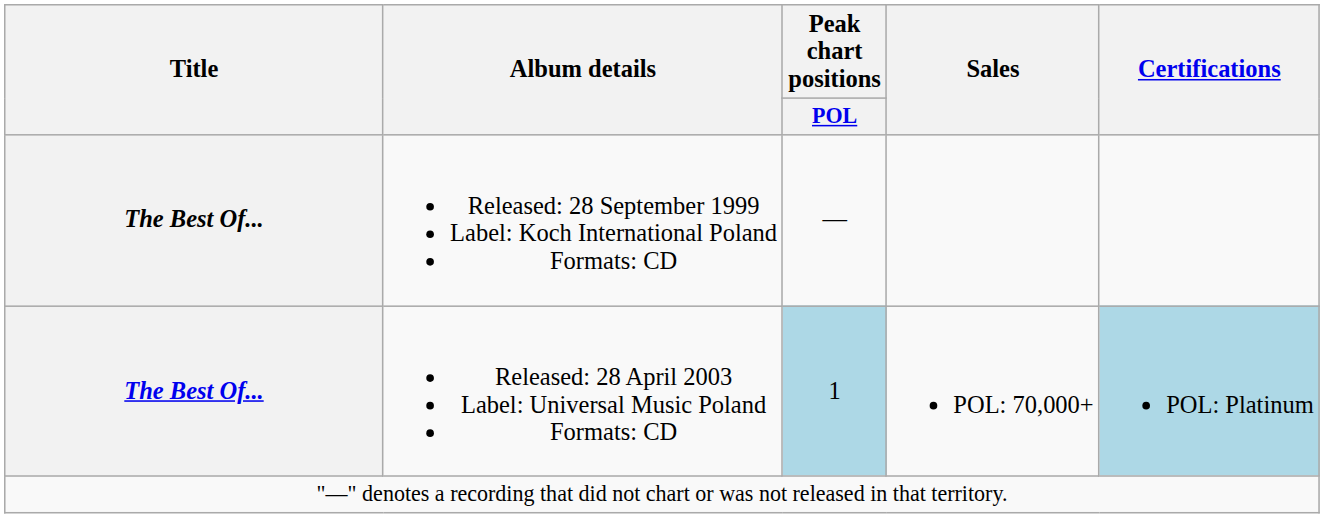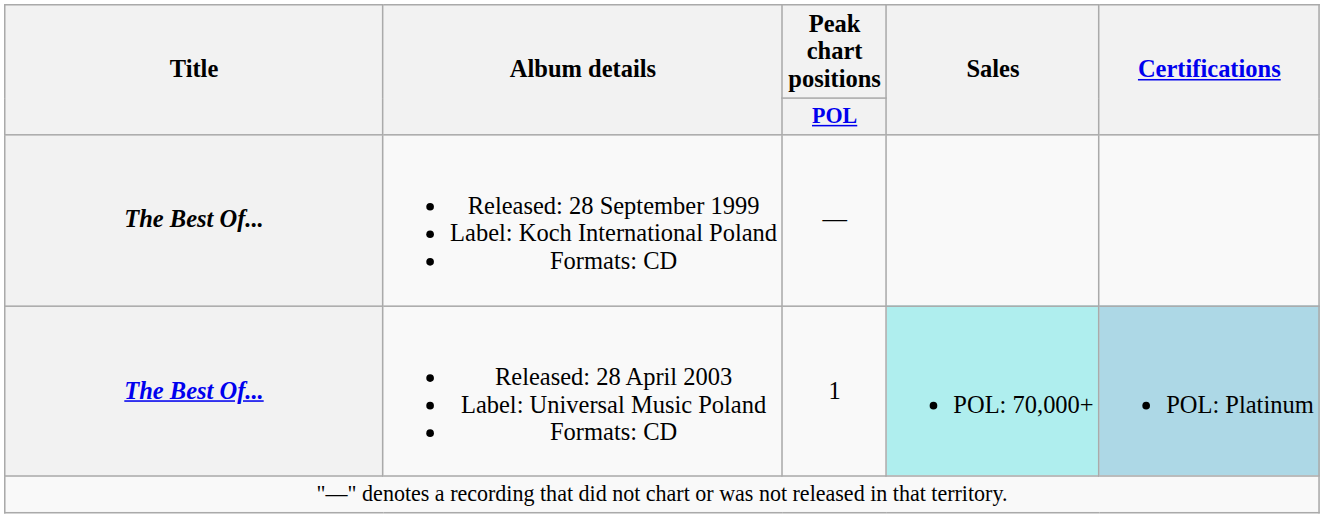(835, 390) lightblue background -> (835, 390) no background
(993, 404) no background -> (993, 404) paleturquoise background
